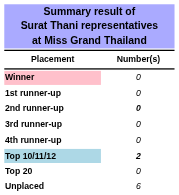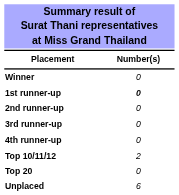(20, 77) pink background -> (20, 77) no background
(138, 93) normal -> (138, 93) bold
(138, 109) bold -> (138, 109) normal
(30, 155) lightblue background -> (30, 155) no background
(138, 155) bold -> (138, 155) normal
